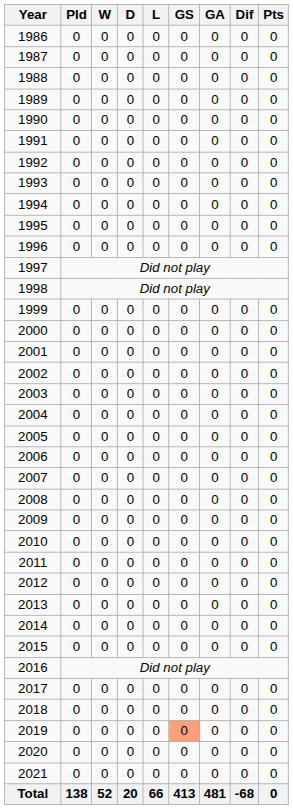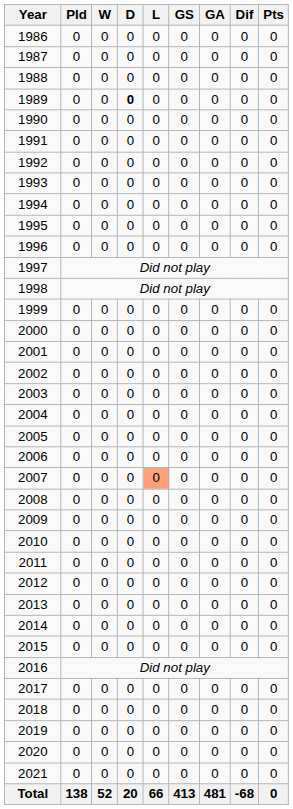(130, 99) normal -> (130, 99) bold
(156, 478) no background -> (156, 478) lightsalmon background
(184, 731) lightsalmon background -> (184, 731) no background
